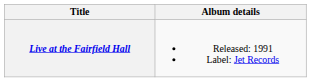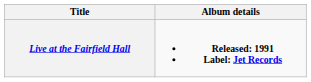(231, 54) normal -> (231, 54) bold
